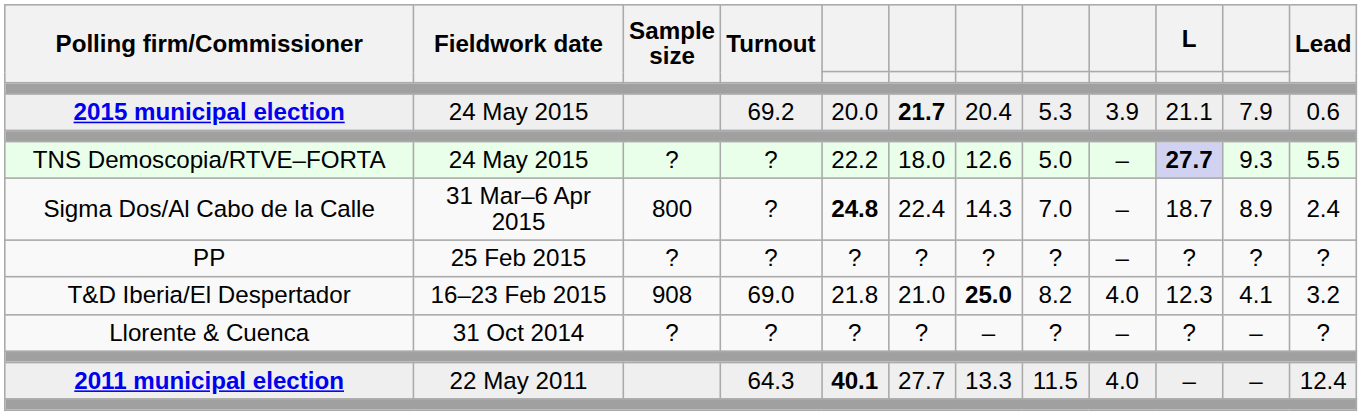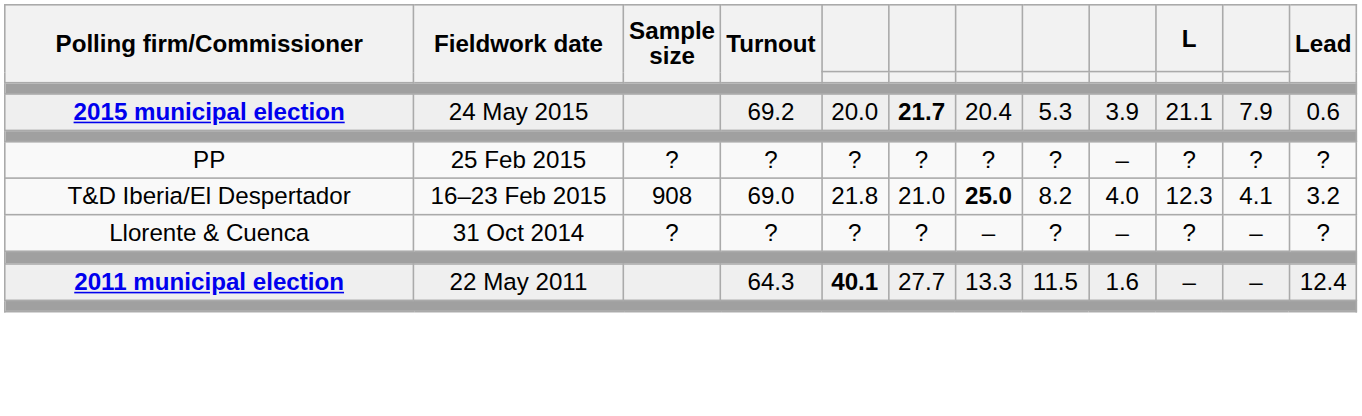- row: (209, 160)
- row: (209, 209)
(1122, 380) 4.0 -> (1122, 281) 1.6
